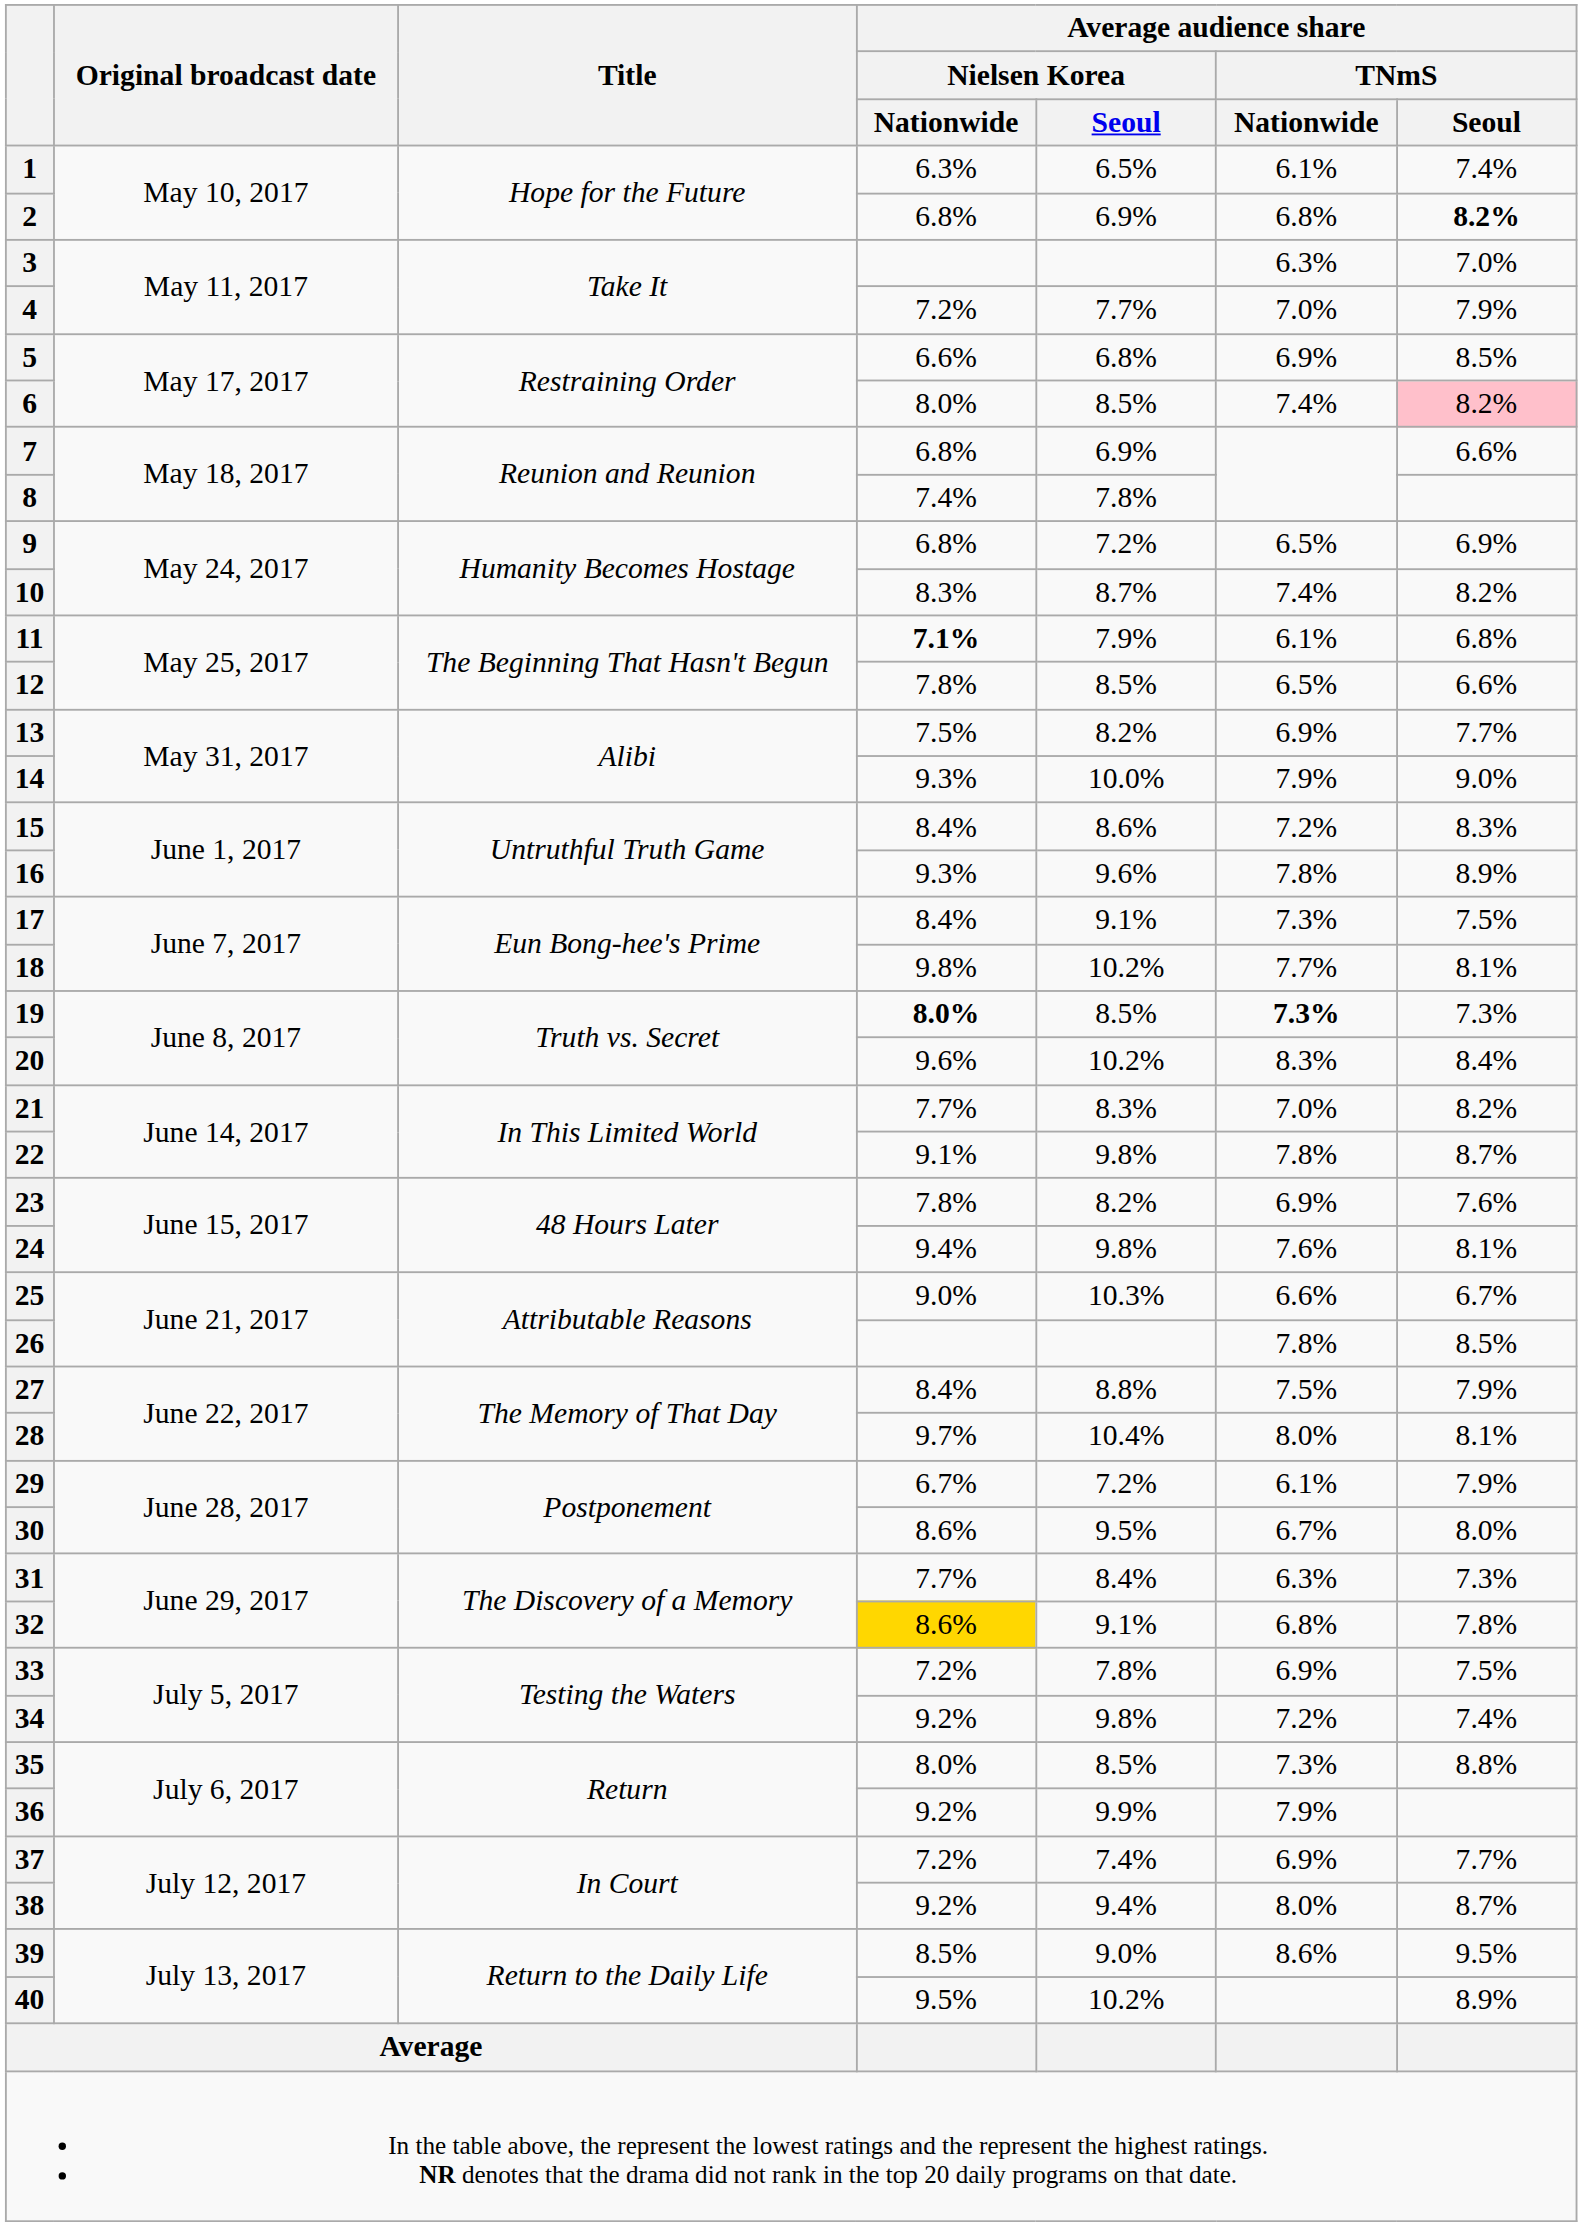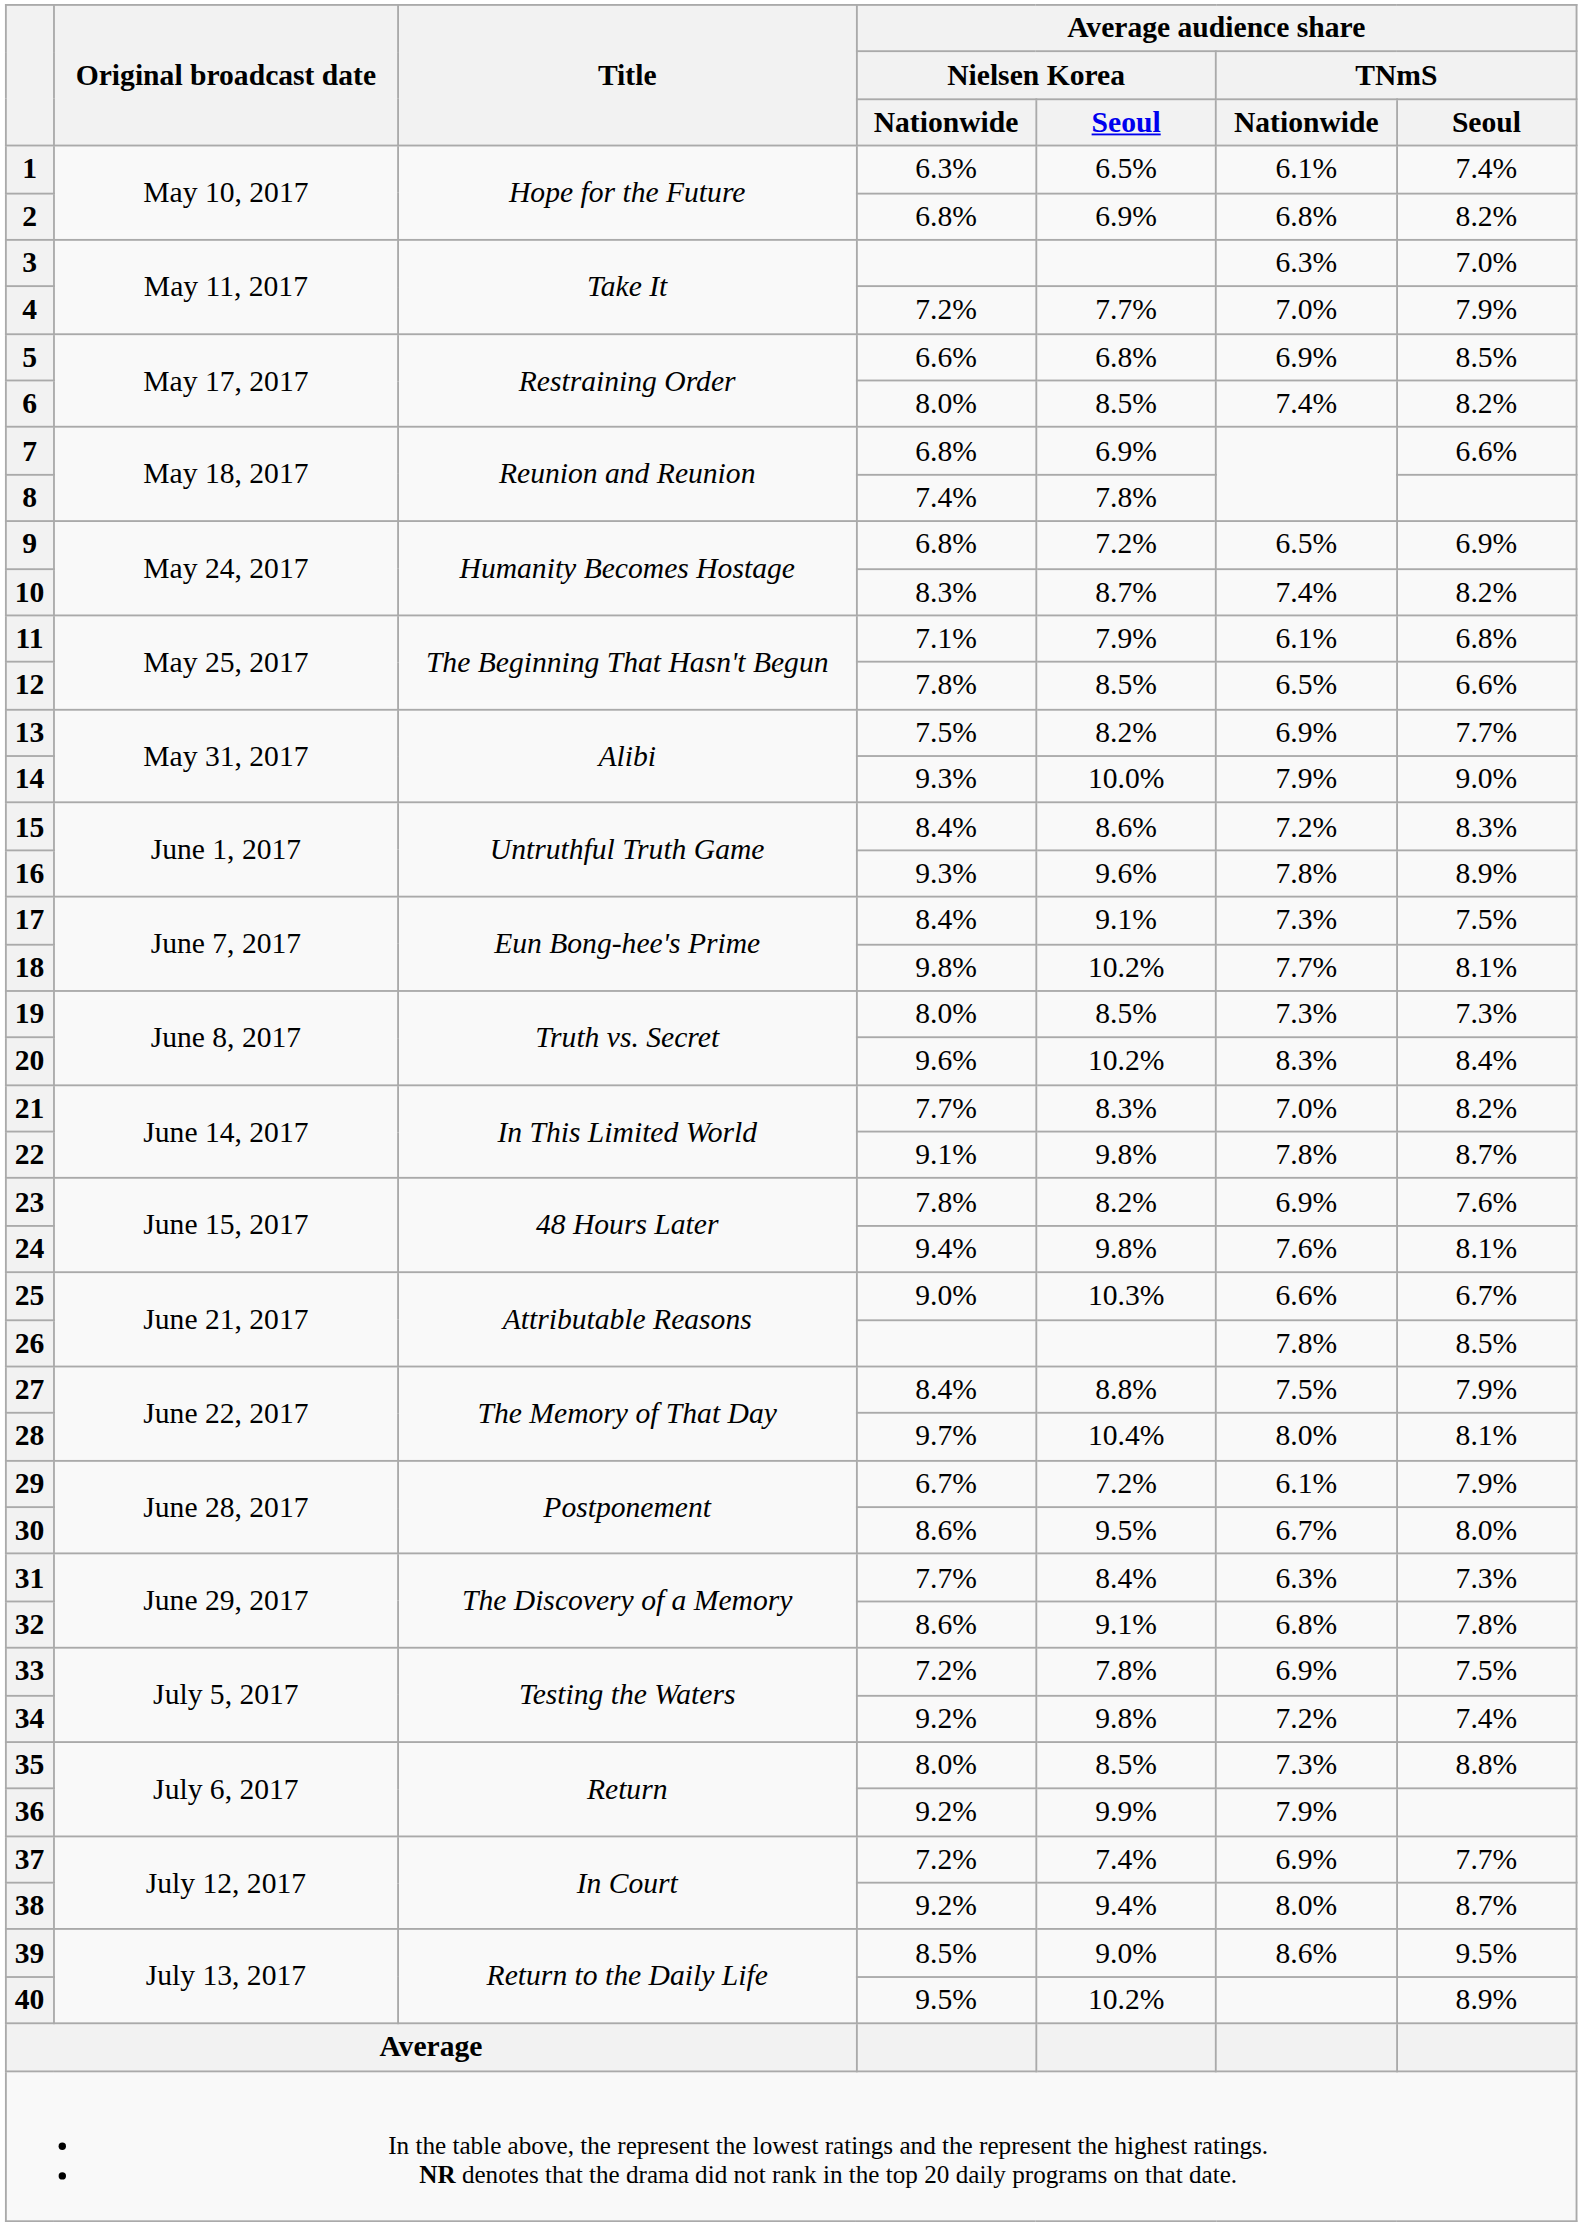(1486, 215) bold -> (1486, 215) normal
(1486, 403) pink background -> (1486, 403) no background
(946, 638) bold -> (946, 638) normal
(946, 1013) bold -> (946, 1013) normal
(1306, 1013) bold -> (1306, 1013) normal
(946, 1624) gold background -> (946, 1624) no background
